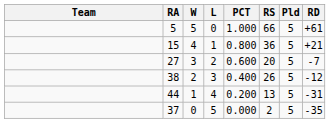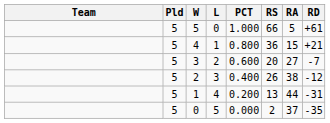columns swapped: (291, 13) <-> (173, 13)
